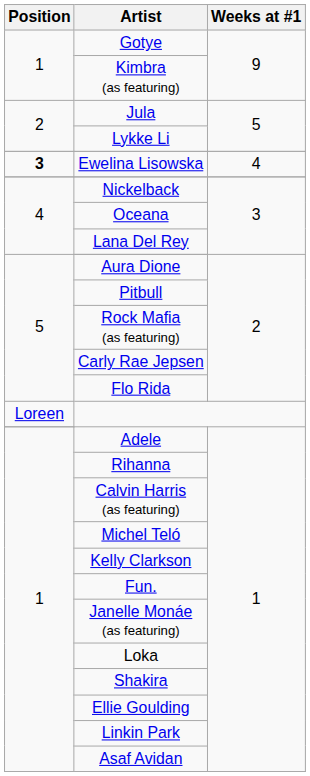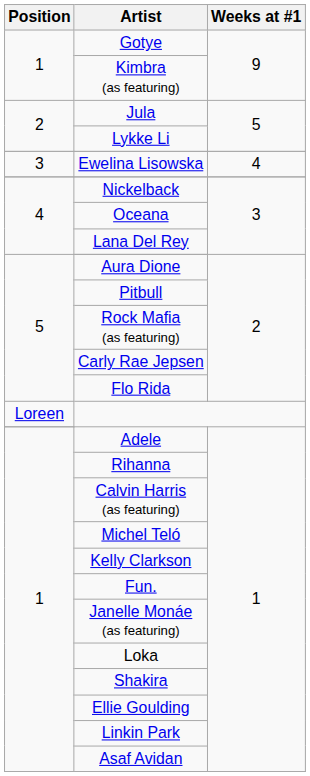(39, 163) bold -> (39, 163) normal
